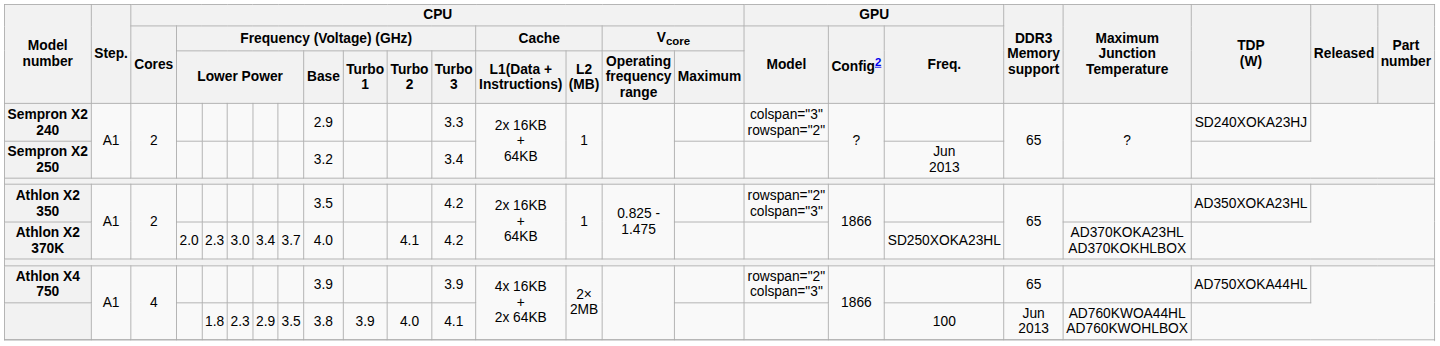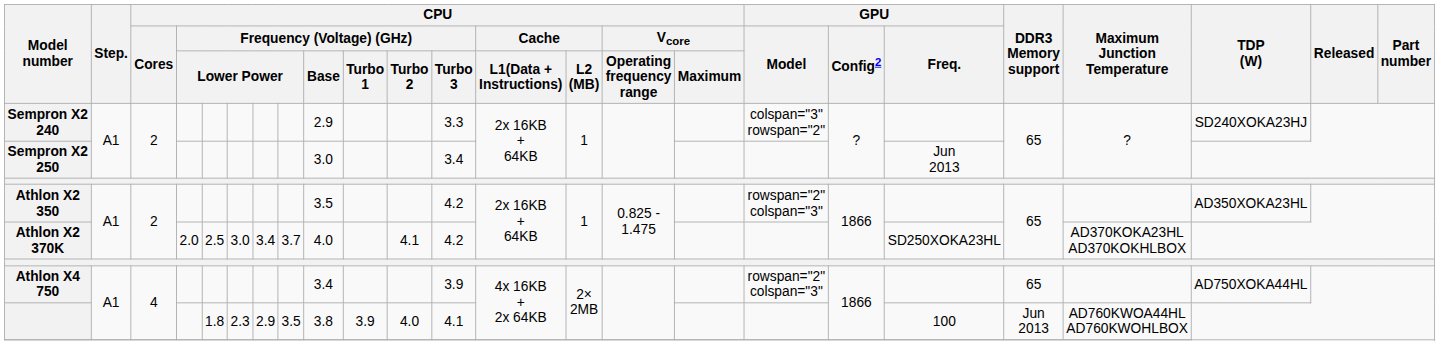(323, 159) 3.2 -> (323, 159) 3.0
(215, 240) 2.3 -> (215, 240) 2.5
(323, 284) 3.9 -> (323, 284) 3.4
